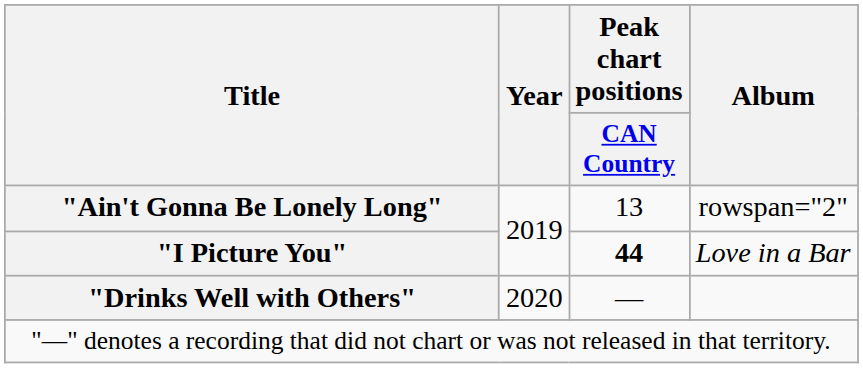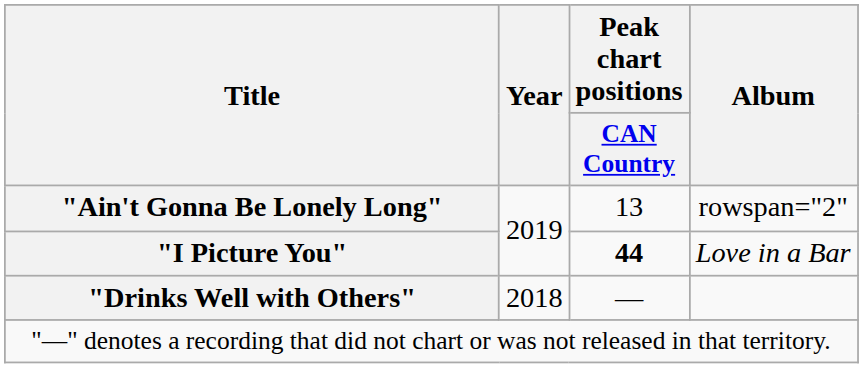(534, 297) 2020 -> (534, 297) 2018
